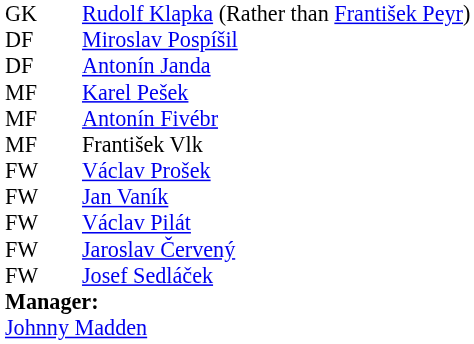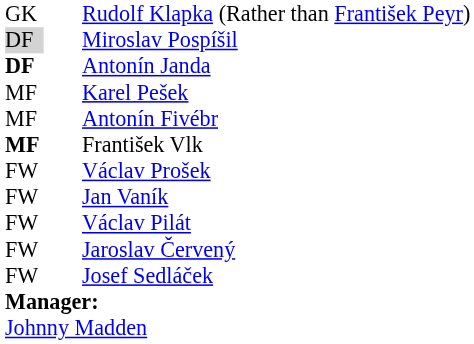(19, 40) no background -> (19, 40) lightgrey background
(19, 66) normal -> (20, 66) bold
(21, 144) normal -> (22, 144) bold
